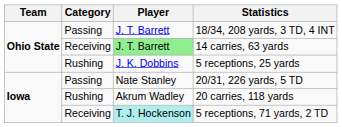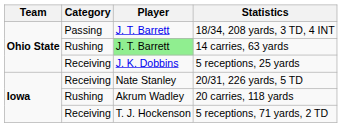(88, 46) Receiving -> (84, 46) Rushing
(84, 63) Rushing -> (88, 63) Receiving
(83, 80) Passing -> (88, 80) Receiving
(153, 113) paleturquoise background -> (153, 113) no background
